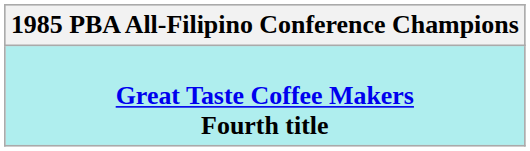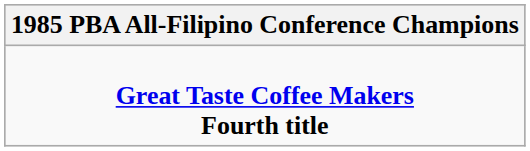(265, 109) paleturquoise background -> (265, 109) no background
